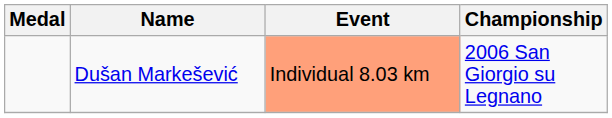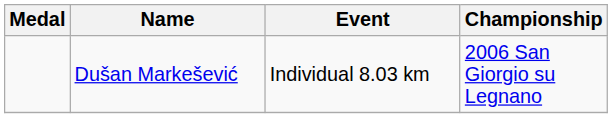(350, 74) lightsalmon background -> (350, 74) no background
